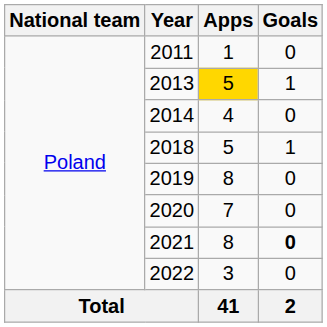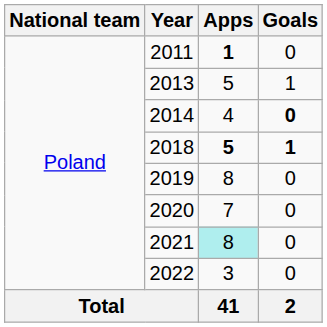(228, 52) normal -> (228, 52) bold
(228, 83) gold background -> (228, 83) no background
(290, 115) normal -> (290, 115) bold
(228, 147) normal -> (228, 147) bold
(290, 147) normal -> (290, 147) bold
(228, 242) no background -> (228, 242) paleturquoise background
(290, 242) bold -> (290, 242) normal
